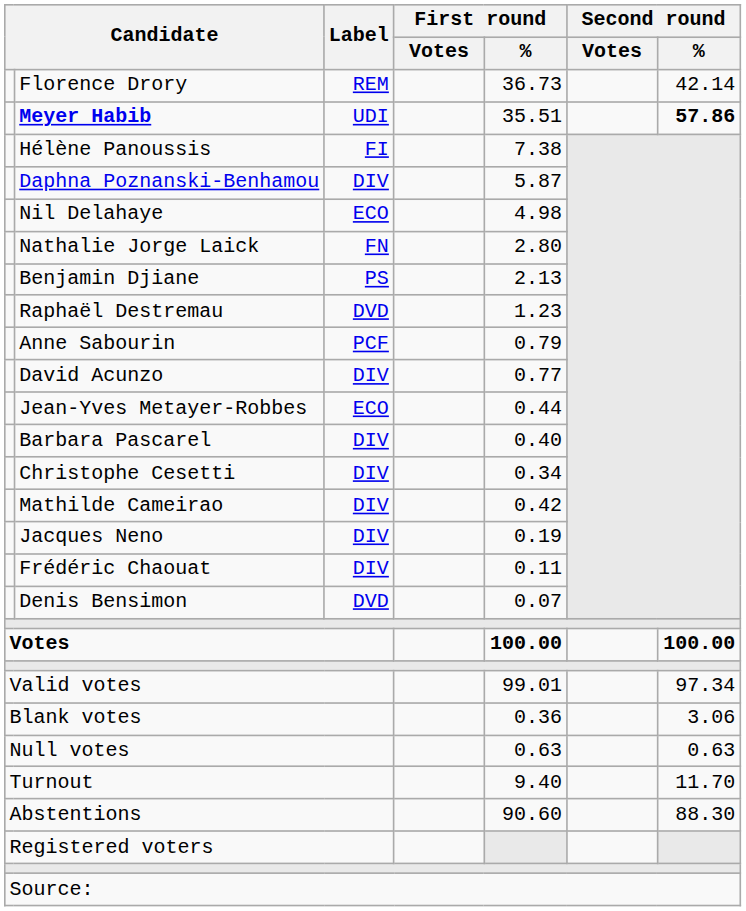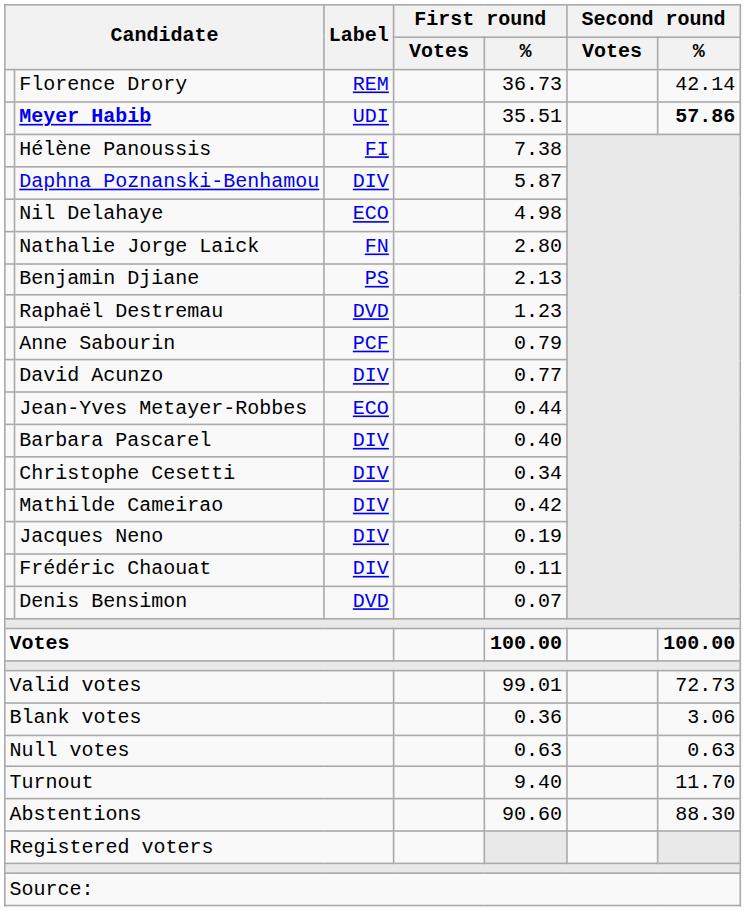(705, 687) 97.34 -> (705, 687) 72.73
